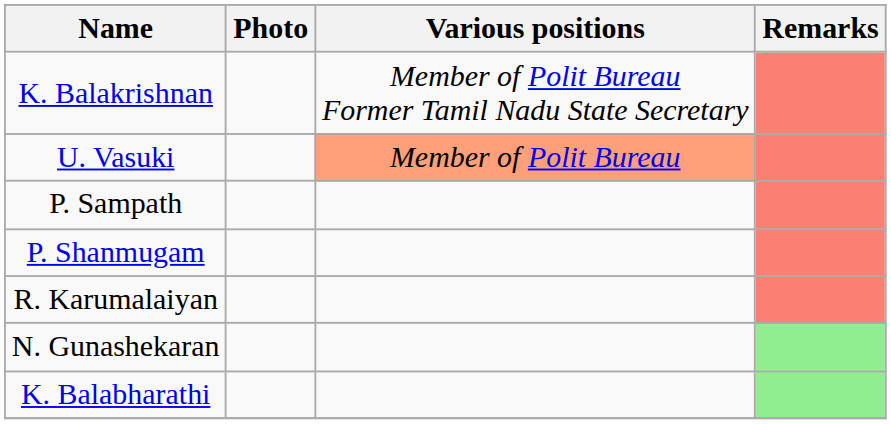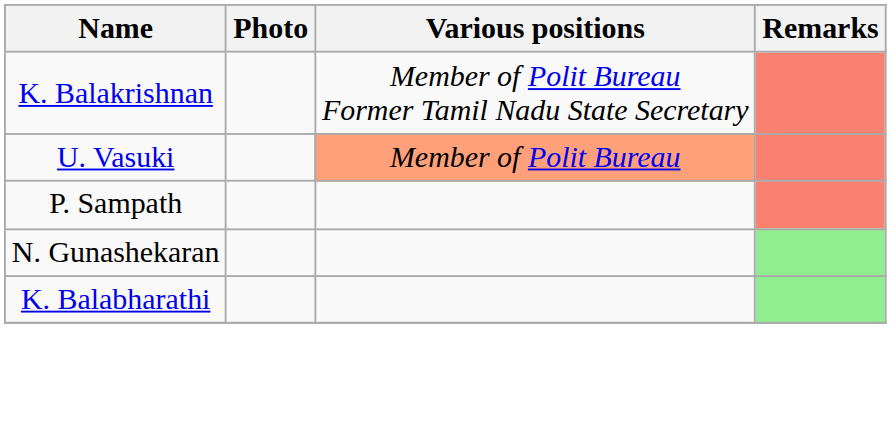- row: (116, 251)
- row: (116, 299)
